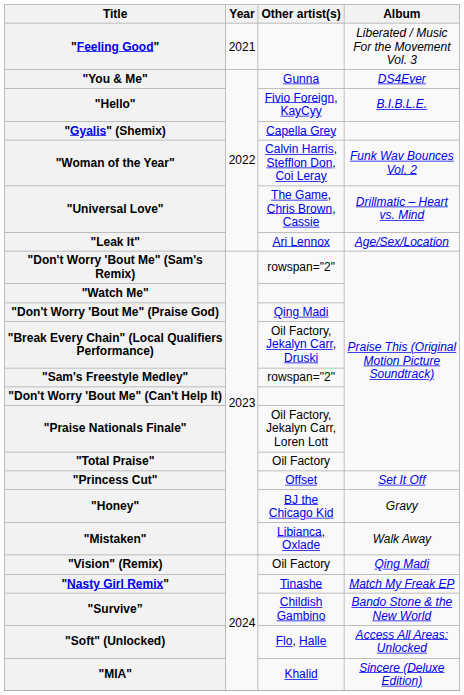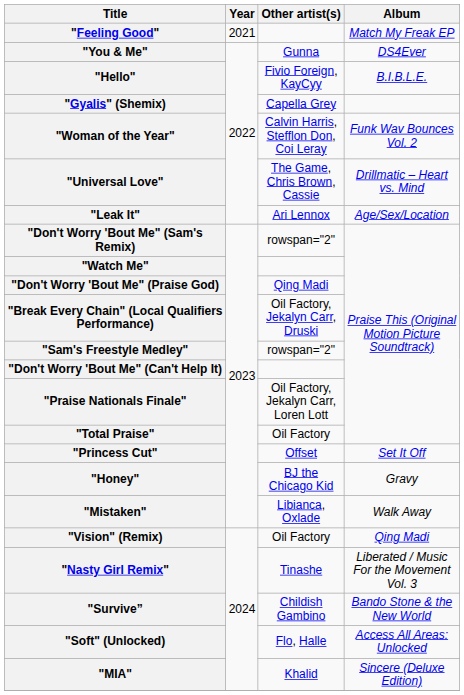(402, 46) Liberated / Music For the Movement Vol. 3 -> (402, 33) Match My Freak EP
(402, 583) Match My Freak EP -> (402, 570) Liberated / Music For the Movement Vol. 3
